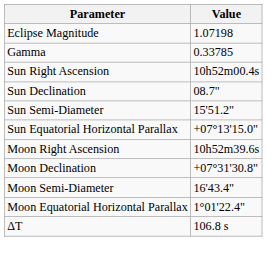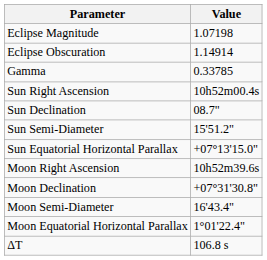+ row: (56, 52)
